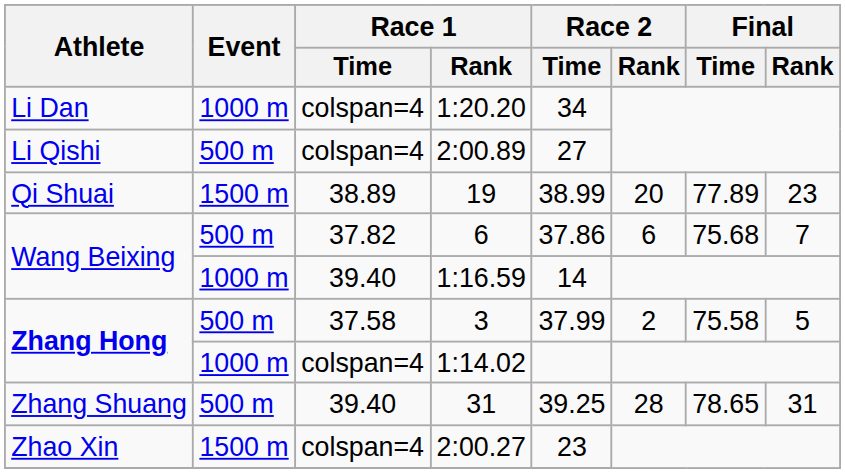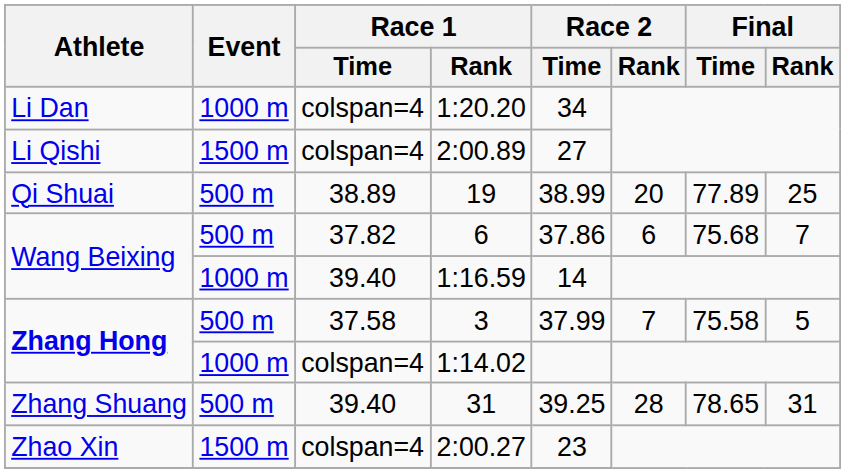(237, 151) 500 m -> (244, 151) 1500 m
(244, 193) 1500 m -> (237, 193) 500 m
(802, 193) 23 -> (802, 193) 25
(649, 320) 2 -> (649, 320) 7
